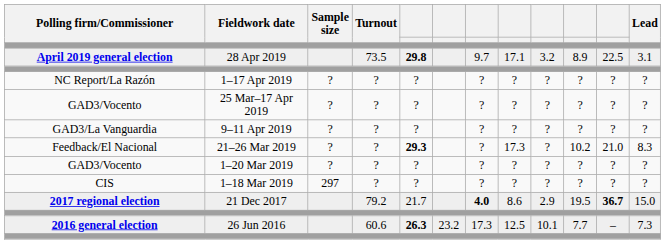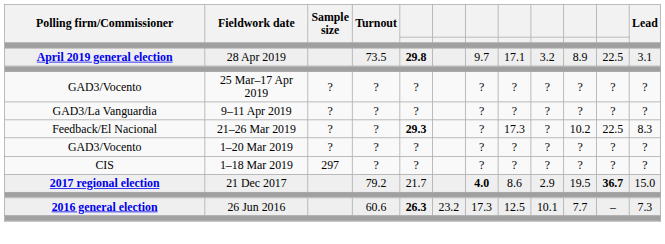- row: (105, 80)
(613, 147) 21.0 -> (613, 129) 22.5
